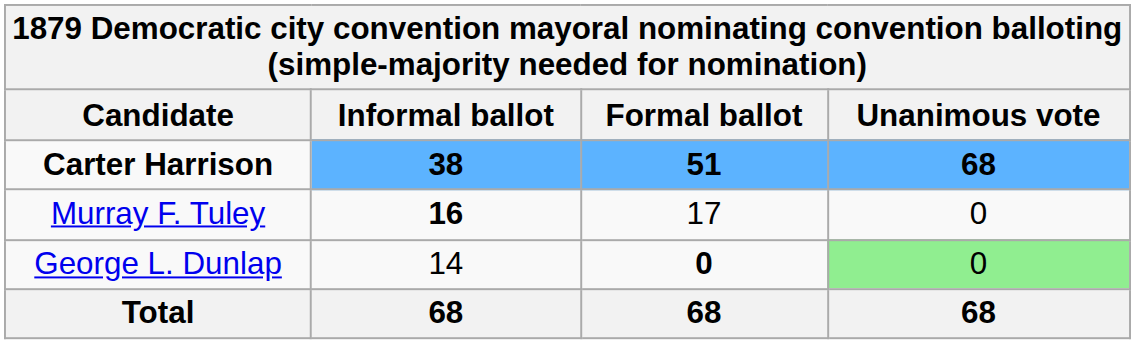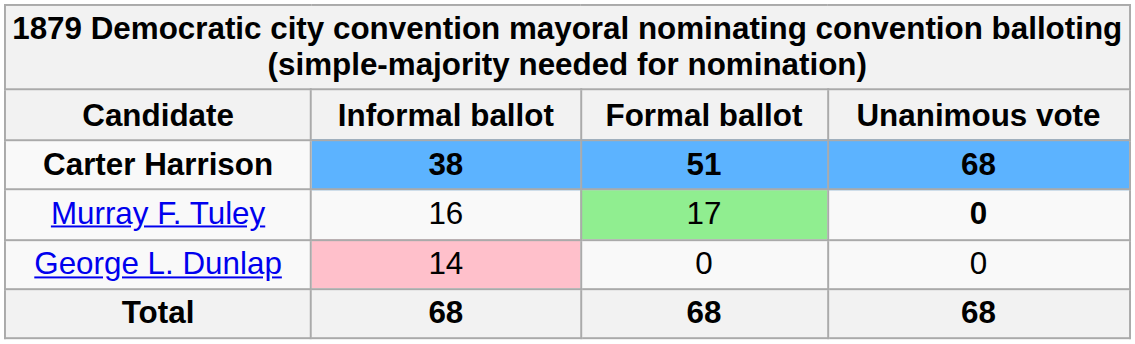(446, 213) bold -> (446, 213) normal
(704, 213) no background -> (704, 213) lightgreen background
(978, 213) normal -> (978, 213) bold
(446, 263) no background -> (446, 263) pink background
(704, 263) bold -> (704, 263) normal
(978, 263) lightgreen background -> (978, 263) no background
